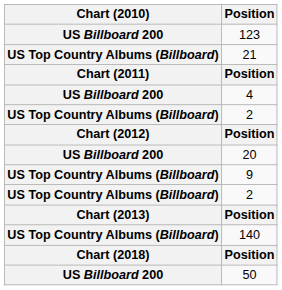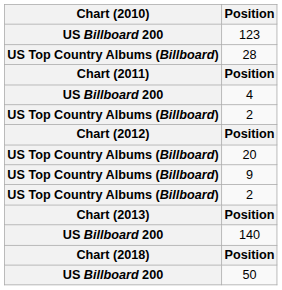(249, 54) 21 -> (249, 54) 28
(113, 154) US Billboard 200 -> (113, 154) US Top Country Albums (Billboard)
(113, 235) US Top Country Albums (Billboard) -> (113, 235) US Billboard 200
